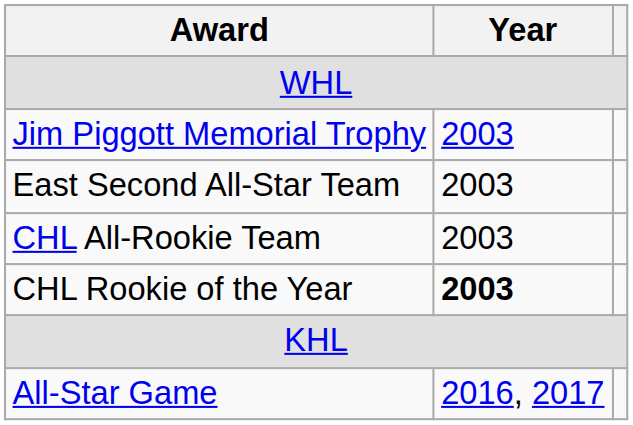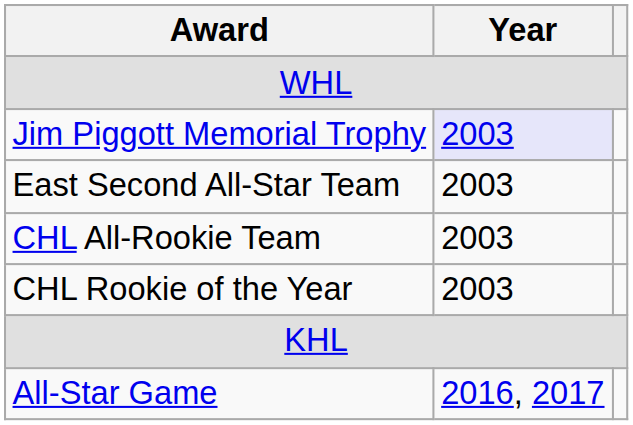(477, 133) no background -> (477, 133) lavender background
(477, 289) bold -> (477, 289) normal
